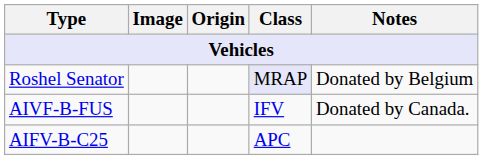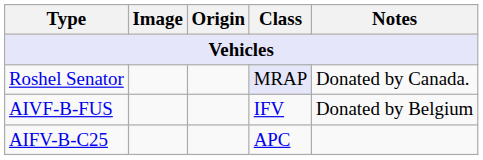(395, 79) Donated by Belgium -> (393, 79) Donated by Canada.
(393, 109) Donated by Canada. -> (395, 109) Donated by Belgium
